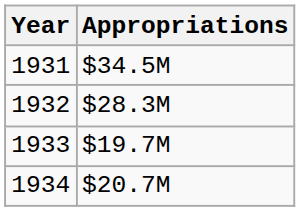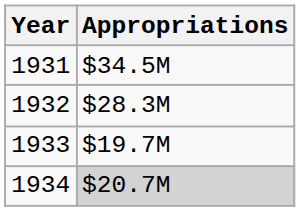(126, 186) no background -> (126, 186) lightgrey background
